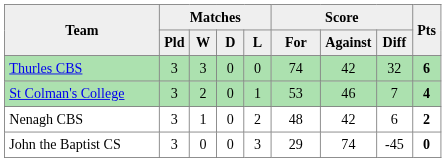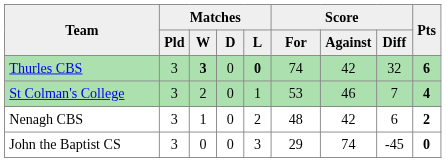(203, 68) normal -> (203, 68) bold
(258, 68) normal -> (258, 68) bold
